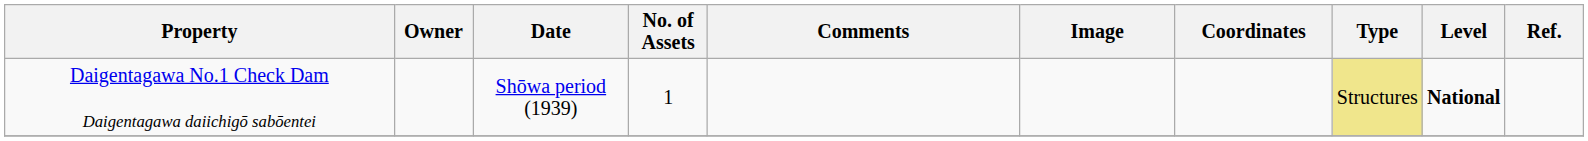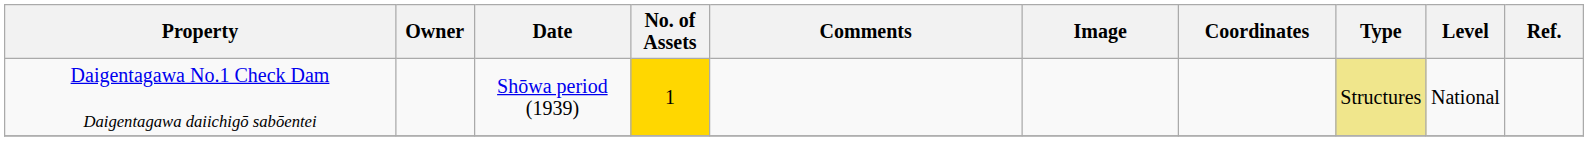(668, 97) no background -> (670, 97) gold background
(1464, 97) bold -> (1465, 97) normal
